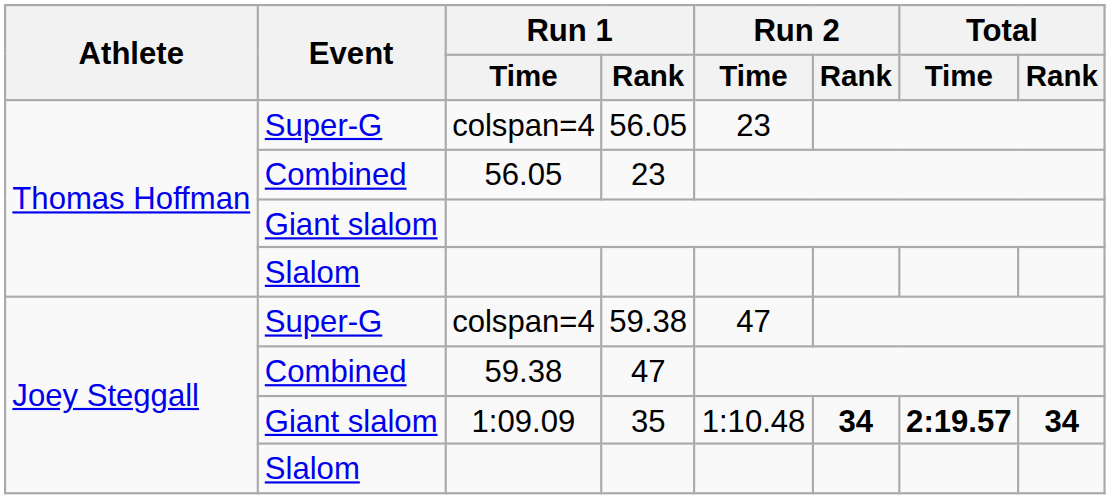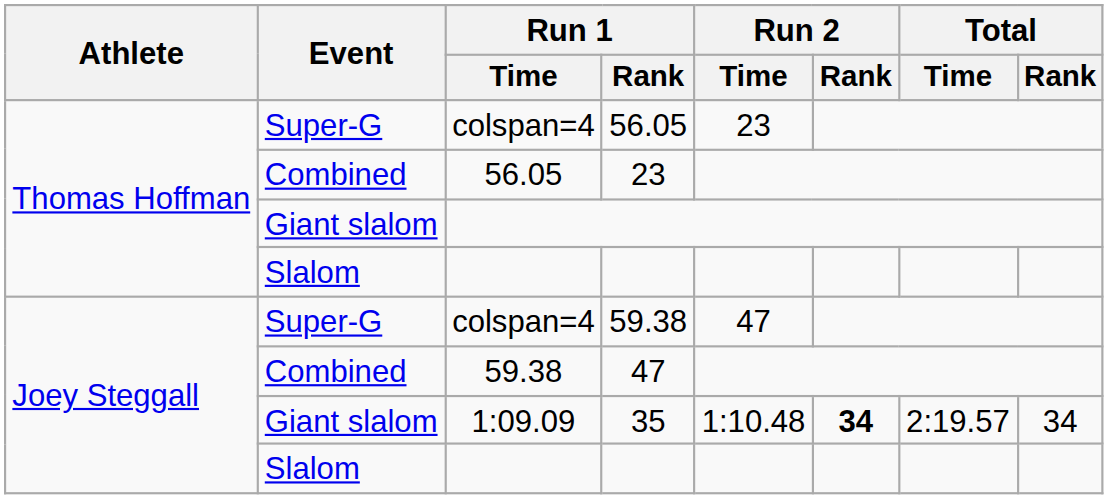(959, 420) bold -> (958, 420) normal
(1062, 420) bold -> (1060, 420) normal
